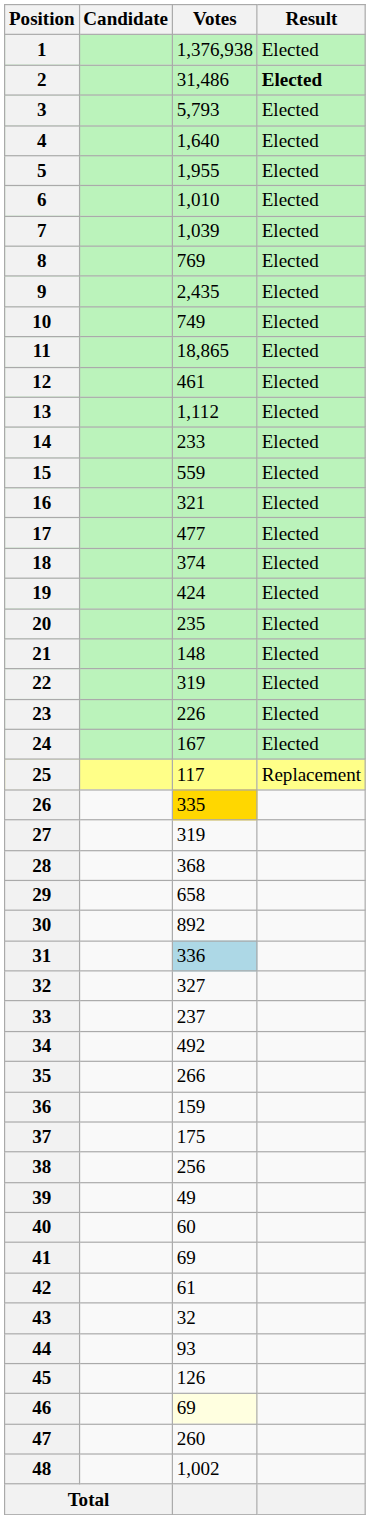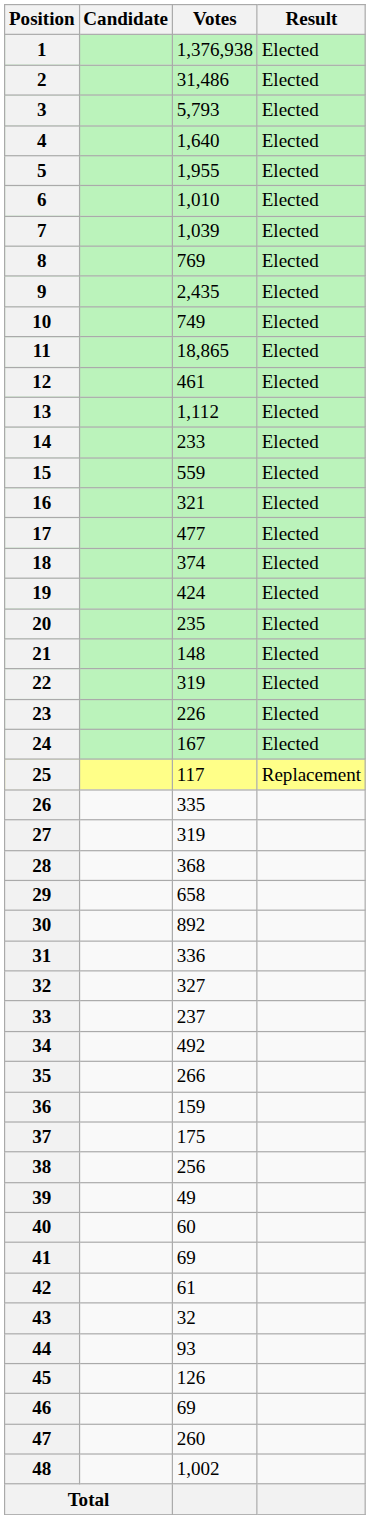(292, 79) bold -> (290, 79) normal
(191, 804) gold background -> (191, 804) no background
(191, 955) lightblue background -> (191, 955) no background
(186, 1408) lightyellow background -> (186, 1408) no background
